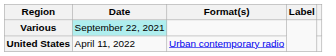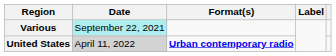(105, 43) no background -> (105, 43) lightgrey background
(227, 43) normal -> (231, 43) bold
